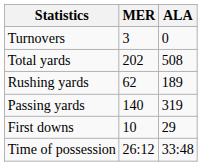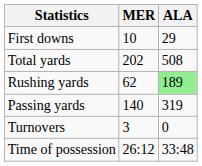rows swapped: (41, 127) <-> (36, 38)
(172, 82) no background -> (172, 82) lightgreen background
